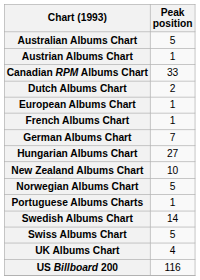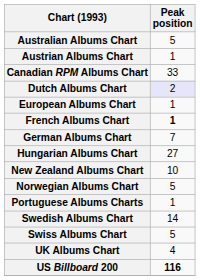(173, 89) no background -> (173, 89) lavender background
(173, 121) normal -> (173, 121) bold
(173, 267) normal -> (173, 267) bold
